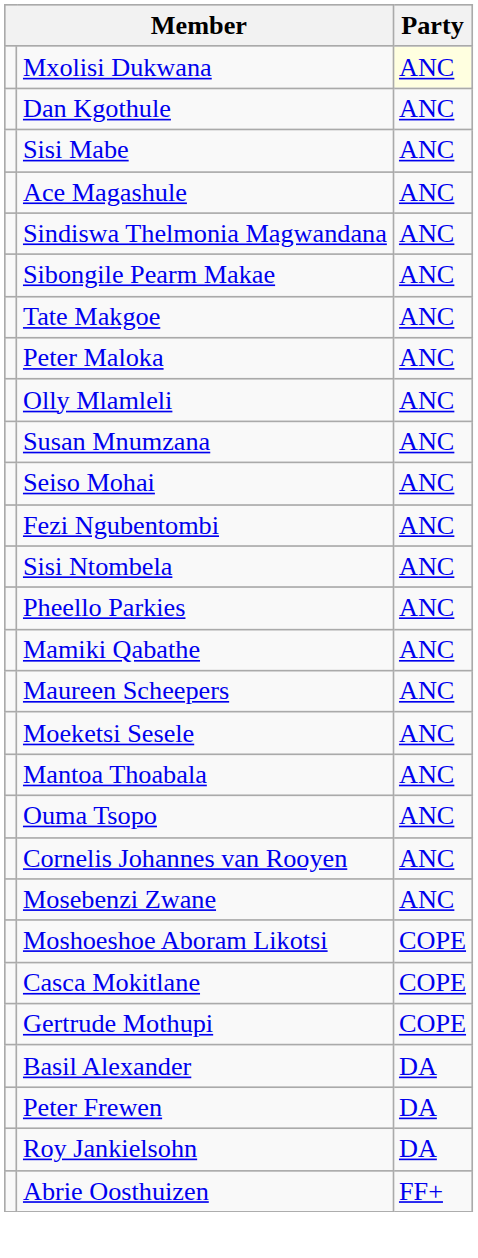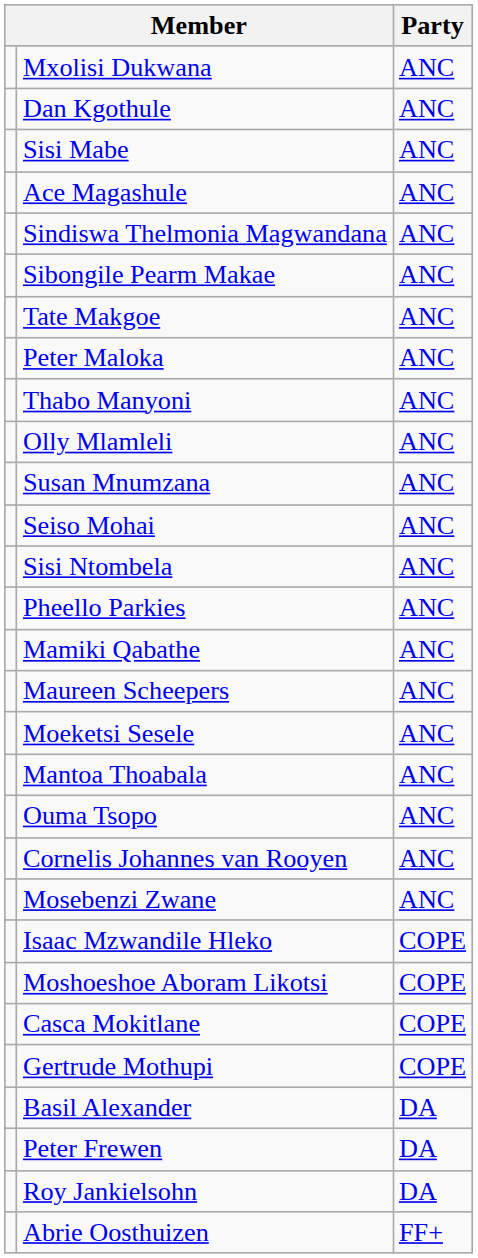(427, 66) lightyellow background -> (427, 66) no background
+ row: (107, 399)
- row: (121, 524)
+ row: (148, 940)
